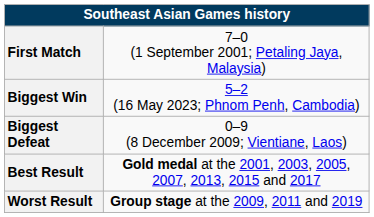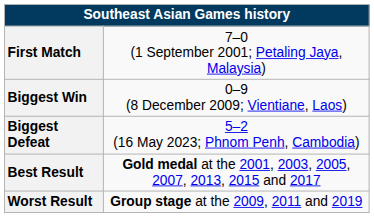(236, 97) 5–2 (16 May 2023; Phnom Penh, Cambodia) -> (236, 97) 0–9 (8 December 2009; Vientiane, Laos)
(236, 135) 0–9 (8 December 2009; Vientiane, Laos) -> (236, 135) 5–2 (16 May 2023; Phnom Penh, Cambodia)
